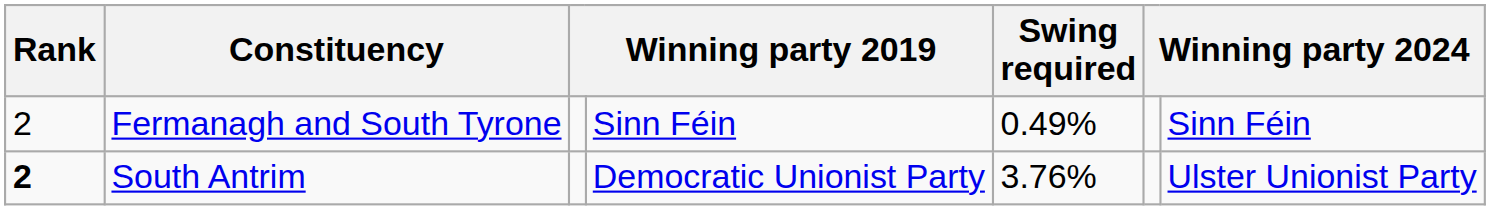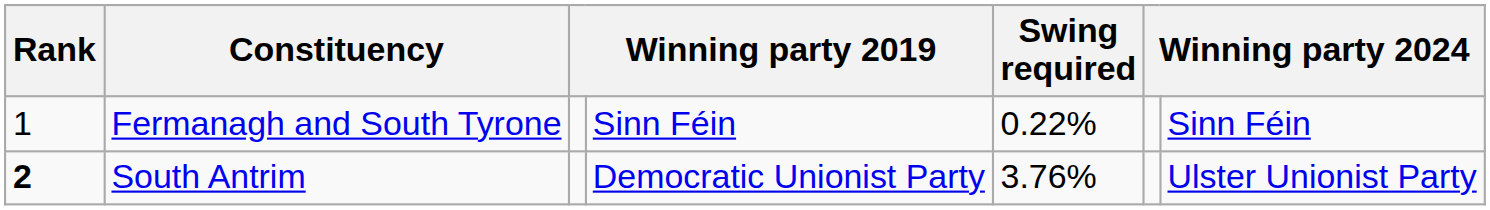(22, 123) 2 -> (22, 123) 1
(1049, 123) 0.49% -> (1049, 123) 0.22%
